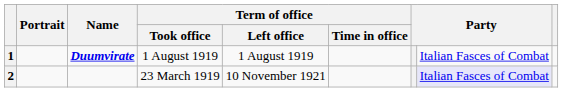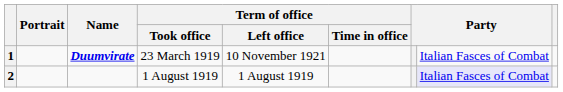(180, 55) 1 August 1919 -> (180, 55) 23 March 1919
(276, 55) 1 August 1919 -> (276, 55) 10 November 1921
(180, 76) 23 March 1919 -> (180, 76) 1 August 1919
(276, 76) 10 November 1921 -> (276, 76) 1 August 1919
